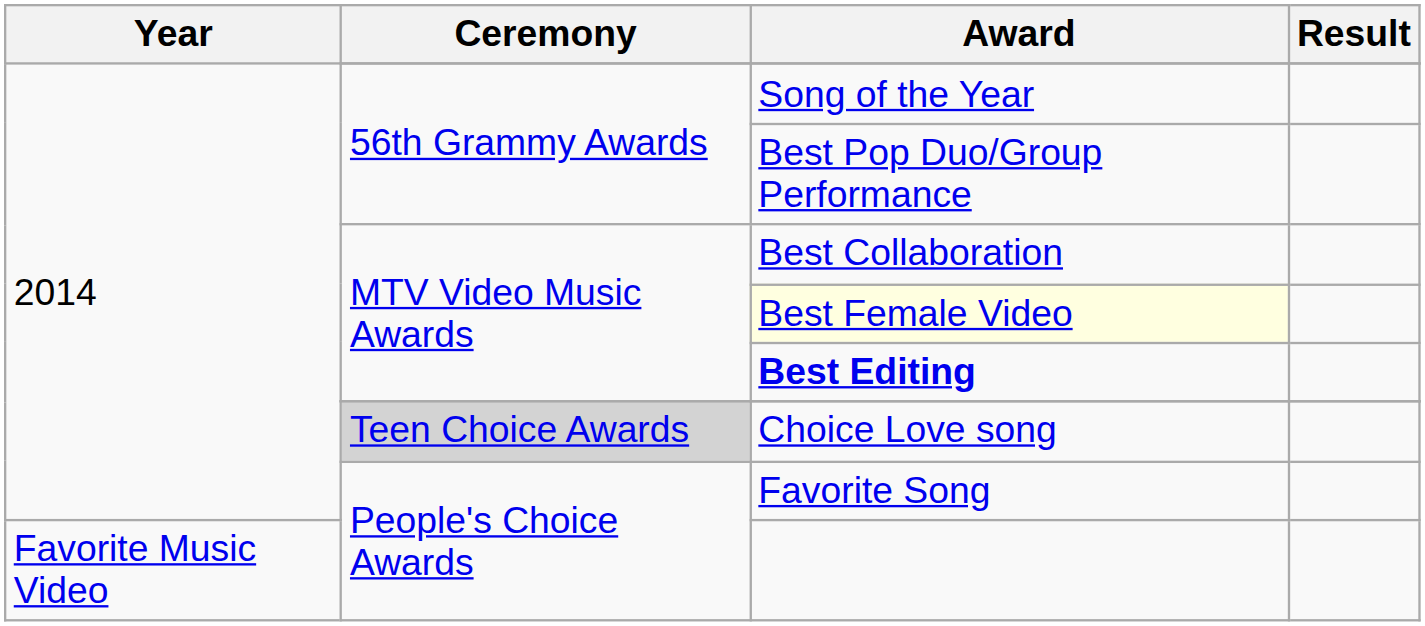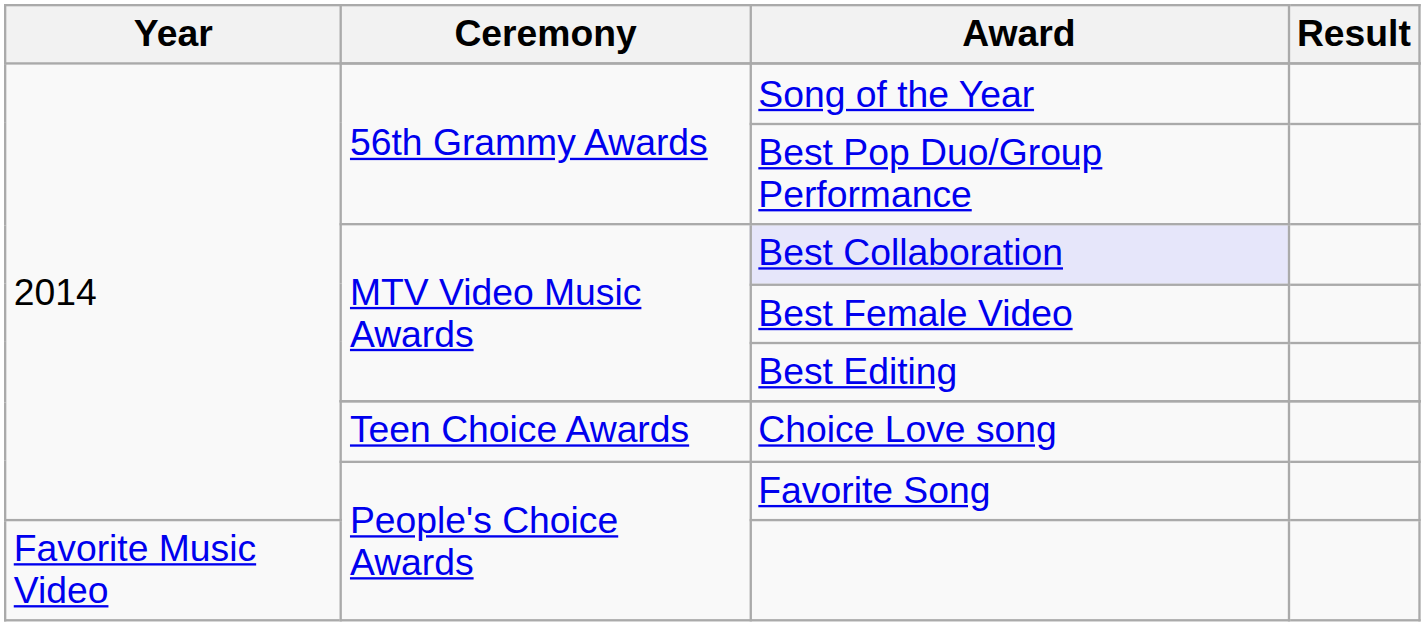(911, 253) no background -> (911, 253) lavender background
(915, 312) lightyellow background -> (915, 312) no background
(867, 371) bold -> (858, 371) normal
(520, 430) lightgrey background -> (520, 430) no background
